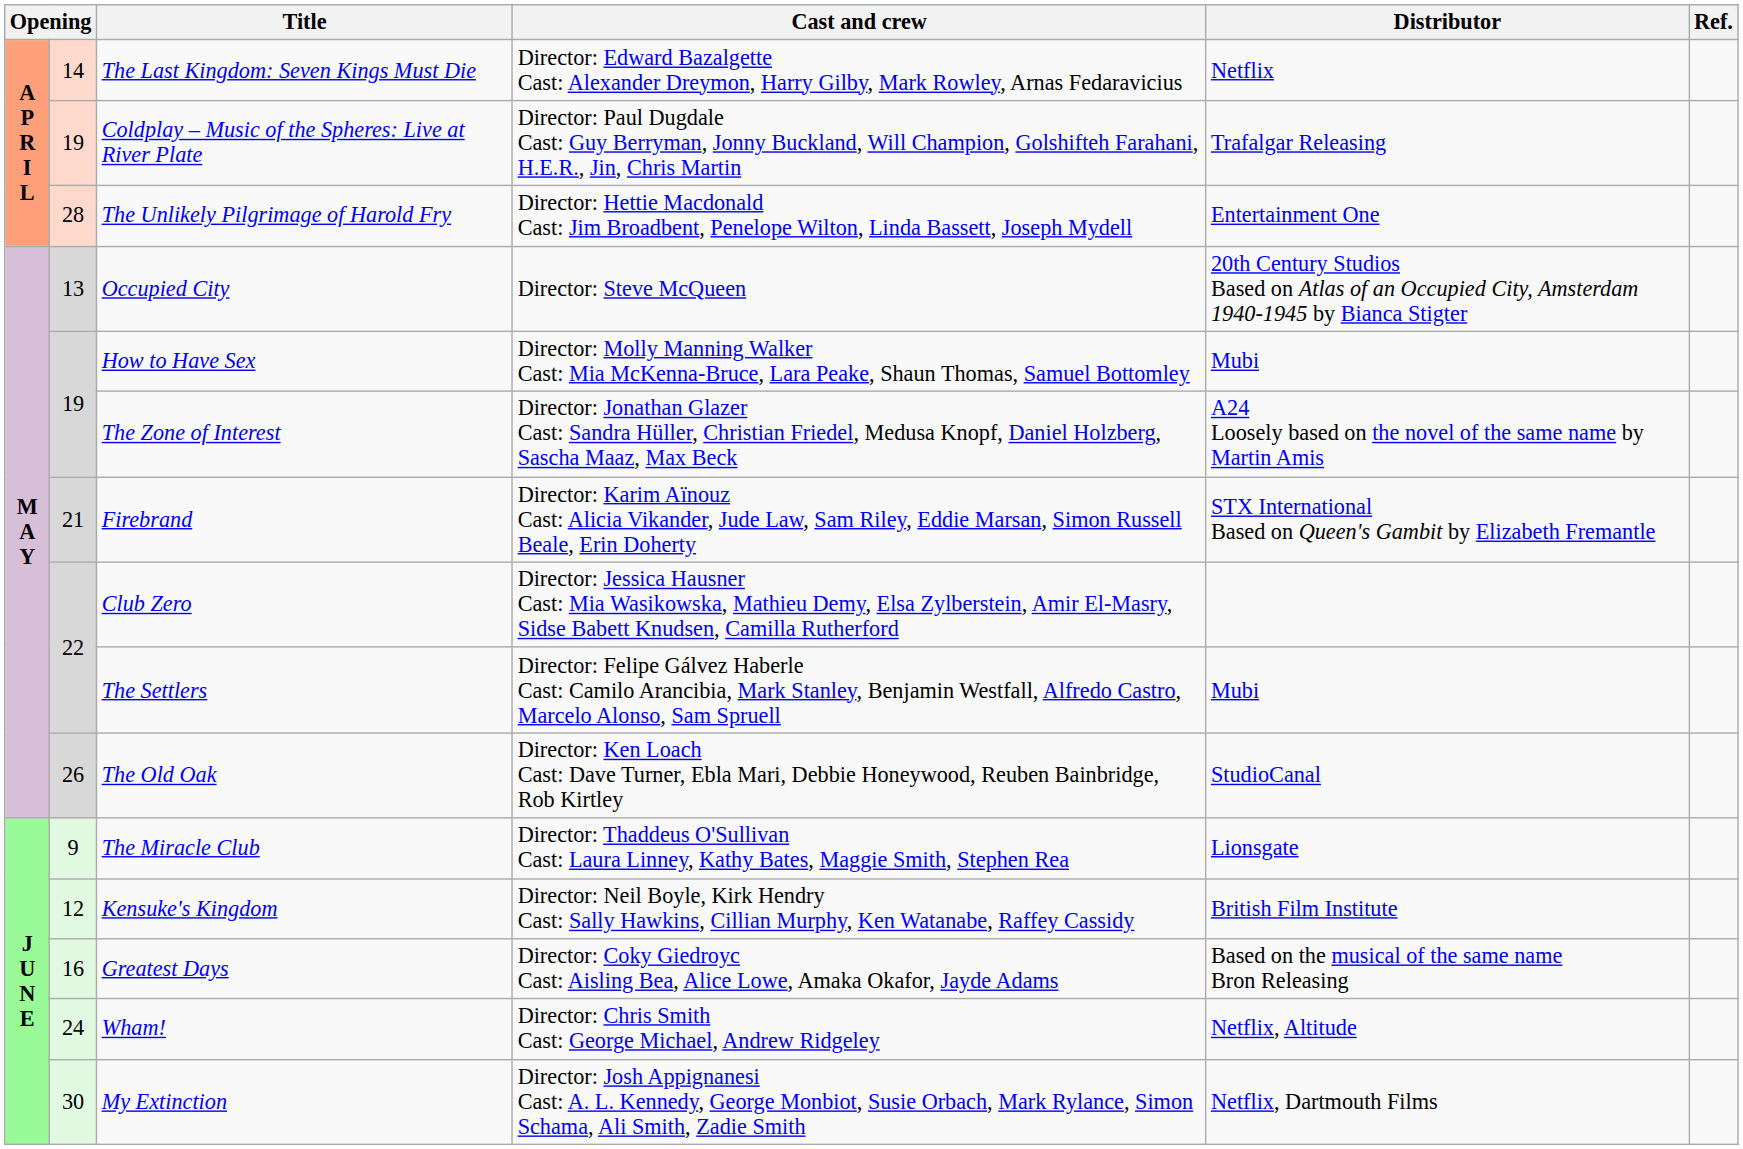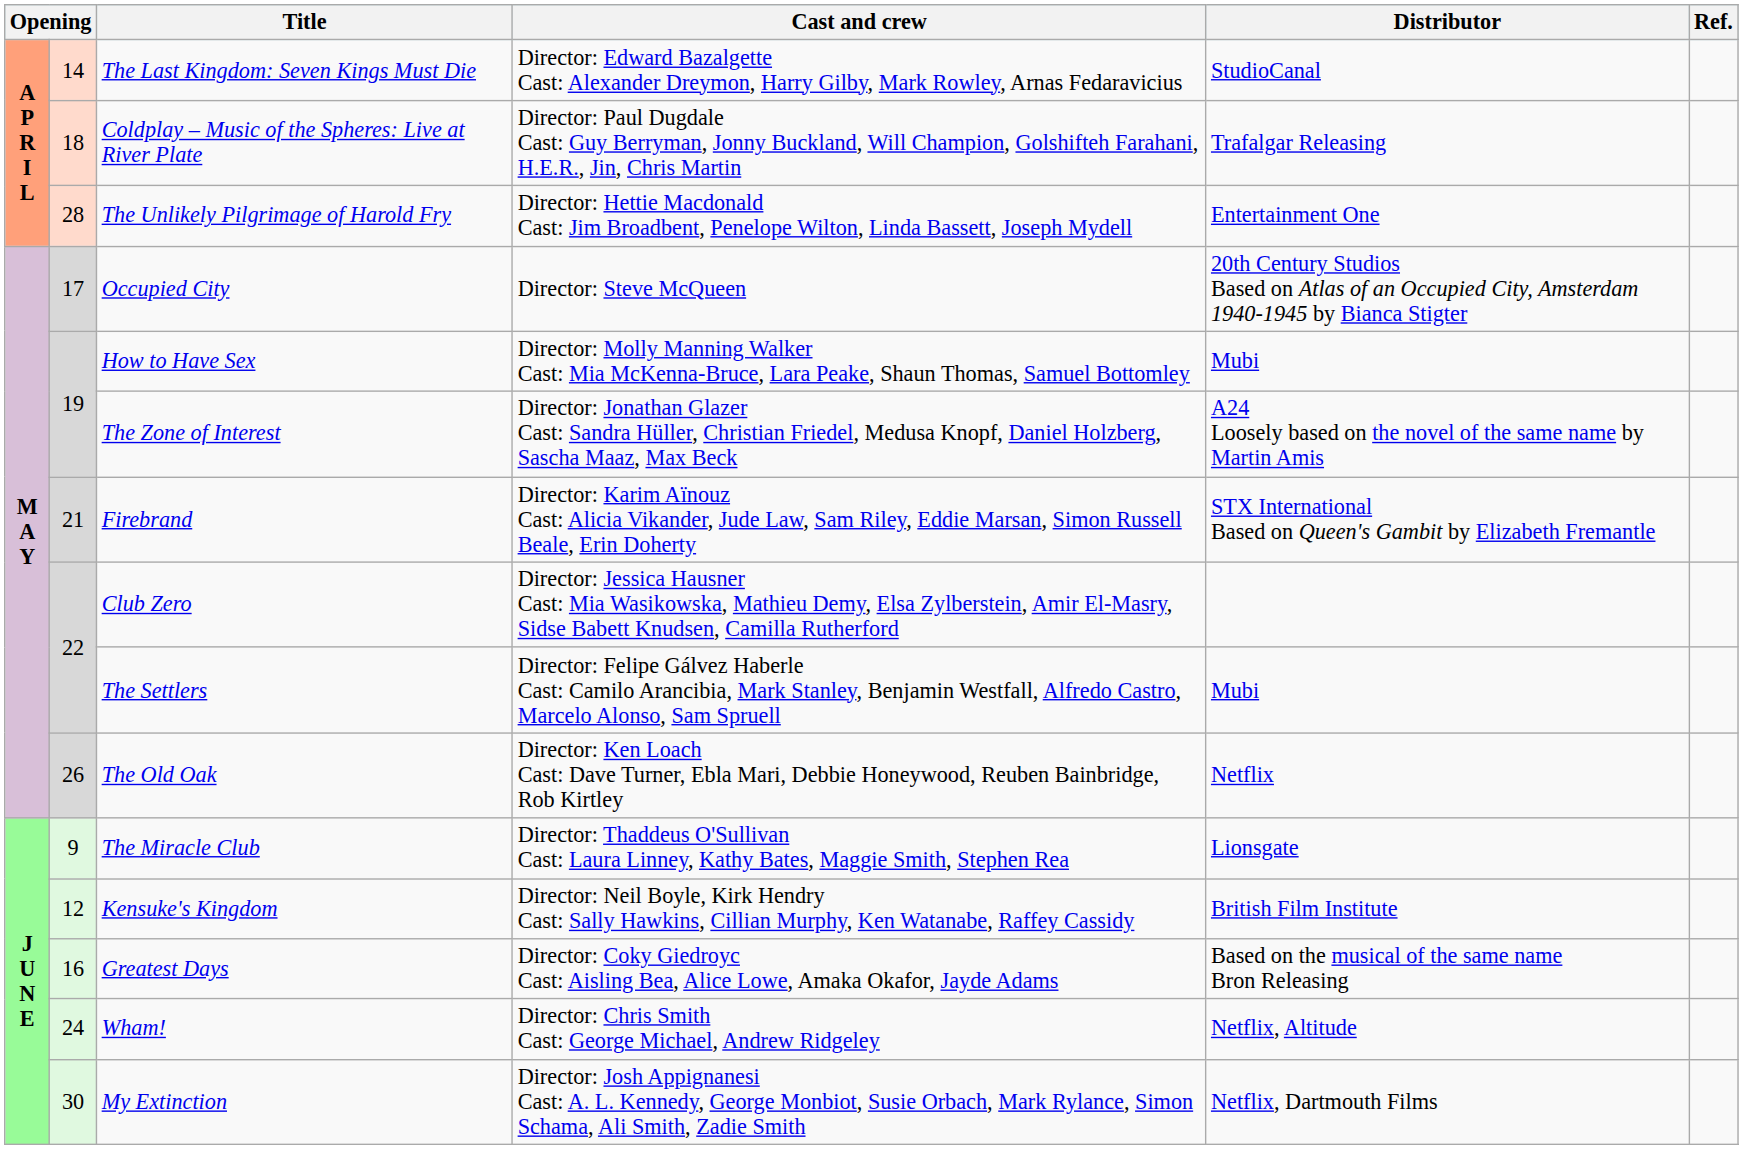(1242, 69) Netflix -> (1266, 69) StudioCanal
(73, 142) 19 -> (73, 142) 18
(73, 288) 13 -> (73, 288) 17
(1266, 775) StudioCanal -> (1242, 775) Netflix
